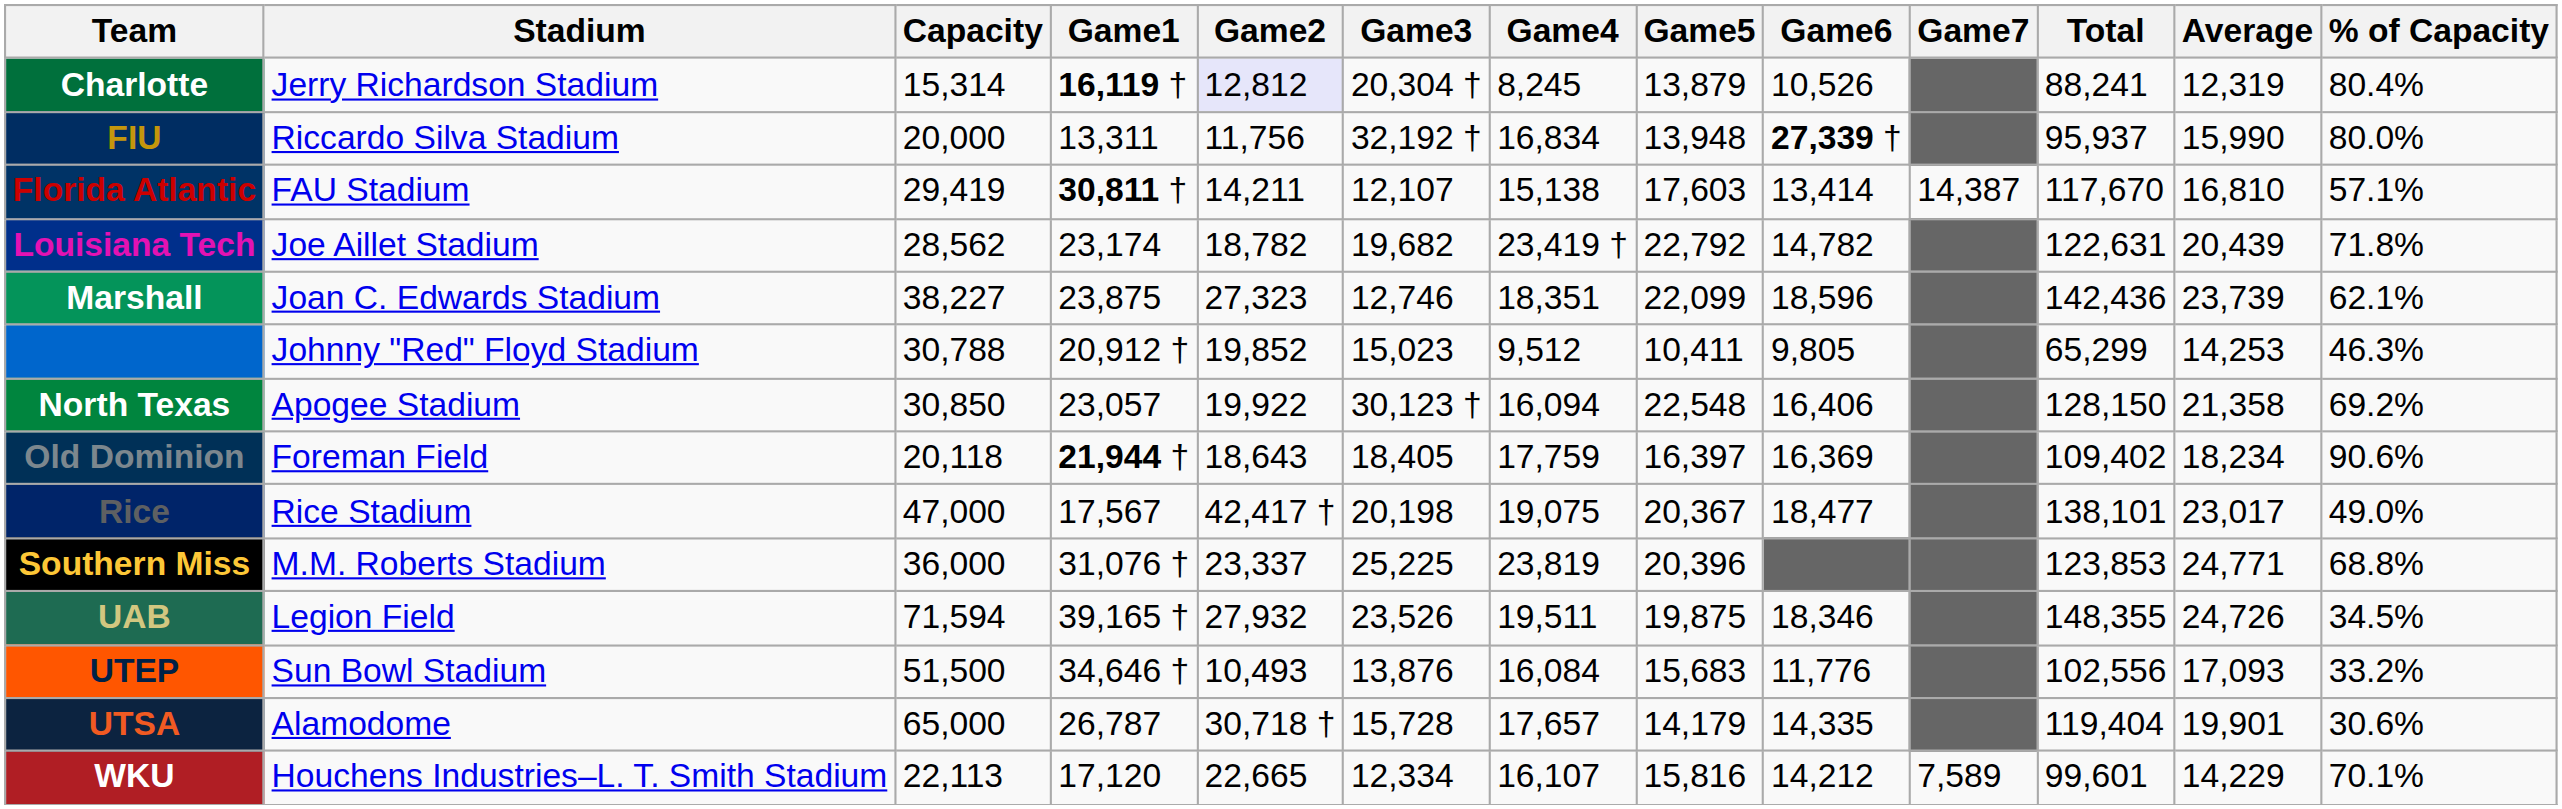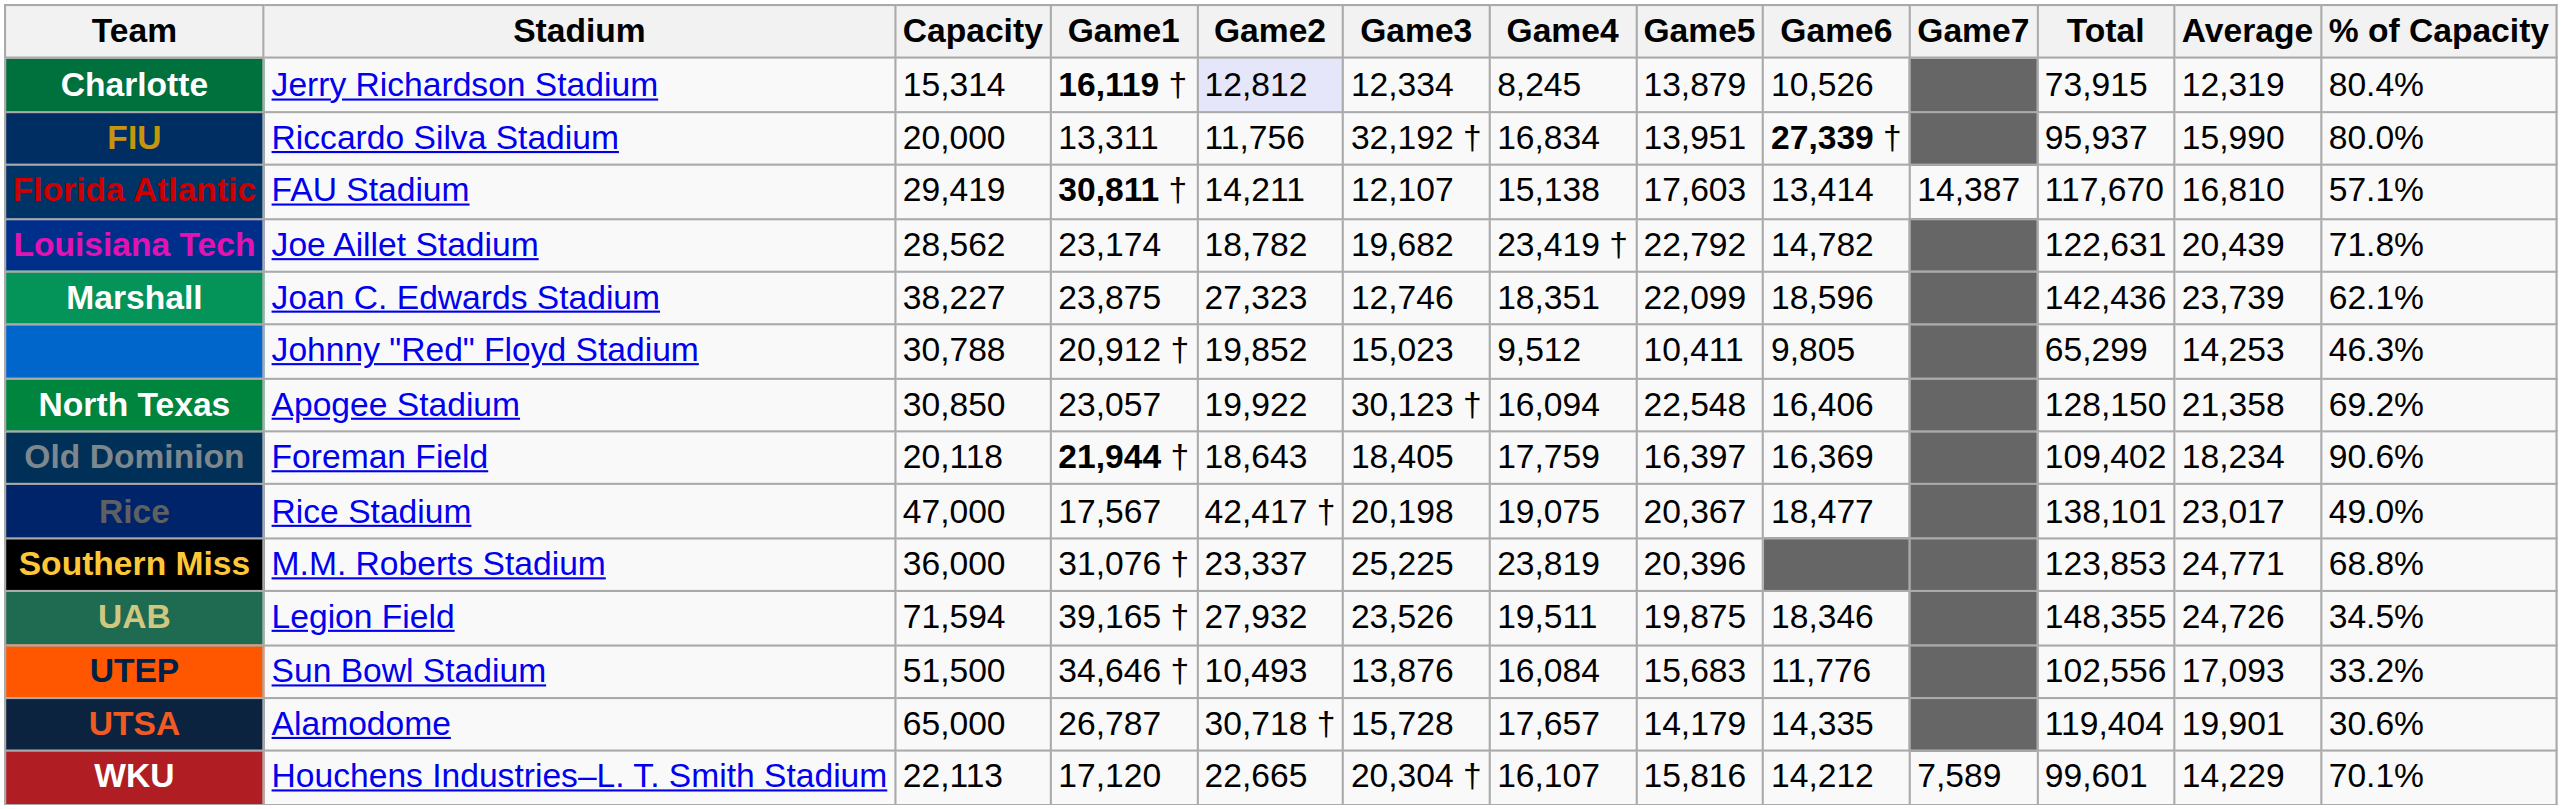(1416, 84) 20,304 † -> (1402, 84) 12,334
(2096, 84) 88,241 -> (2096, 84) 73,915
(1695, 137) 13,948 -> (1695, 137) 13,951
(1402, 777) 12,334 -> (1416, 777) 20,304 †
